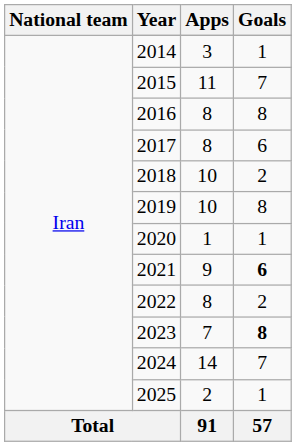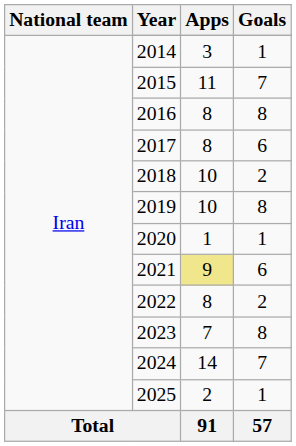(207, 269) no background -> (207, 269) khaki background
(262, 269) bold -> (262, 269) normal
(262, 332) bold -> (262, 332) normal
